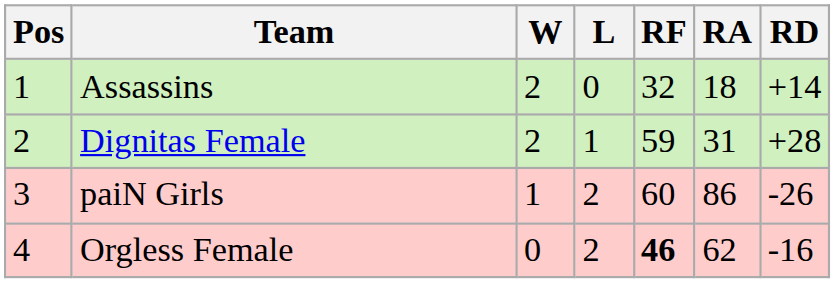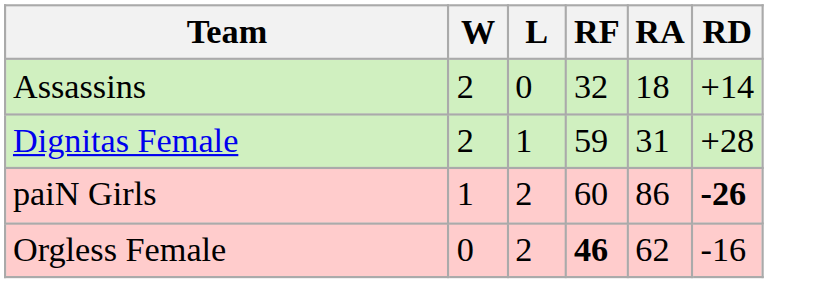- column: (39, 31)
(791, 194) normal -> (723, 194) bold
